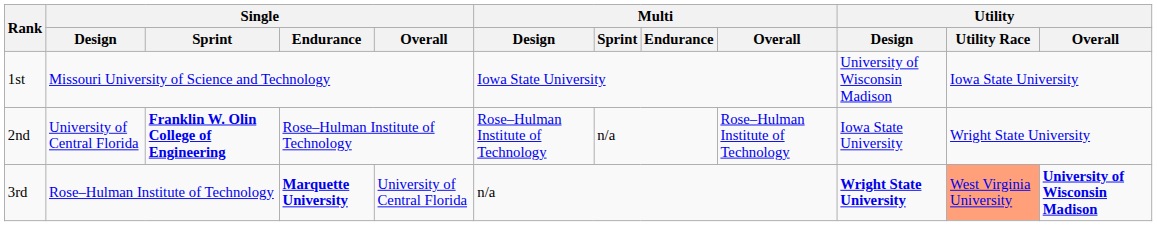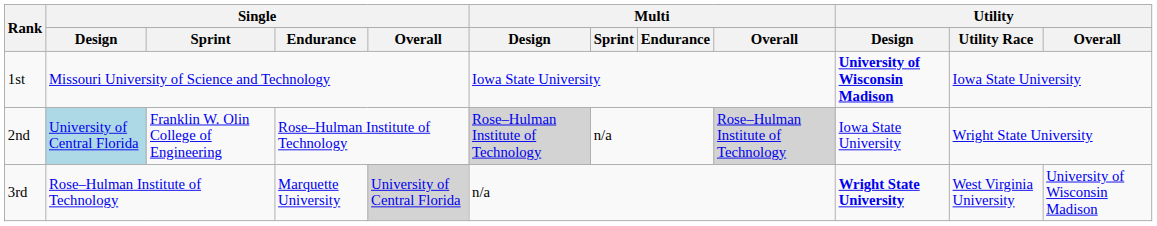(879, 79) normal -> (879, 79) bold
(94, 135) no background -> (94, 135) lightblue background
(203, 135) bold -> (200, 135) normal
(519, 135) no background -> (514, 135) lightgrey background
(763, 135) no background -> (759, 135) lightgrey background
(316, 192) bold -> (309, 192) normal
(422, 192) no background -> (416, 192) lightgrey background
(990, 192) lightsalmon background -> (993, 192) no background
(1083, 192) bold -> (1085, 192) normal
